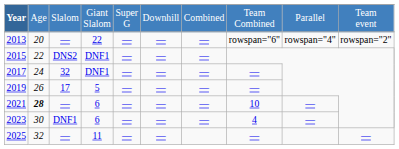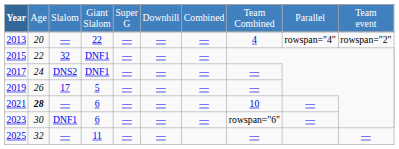(254, 40) rowspan="6" -> (254, 40) 4
(65, 56) DNS2 -> (65, 56) 32
(65, 72) 32 -> (65, 72) DNS2
(254, 120) 4 -> (254, 120) rowspan="6"
